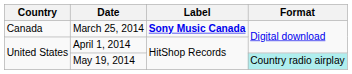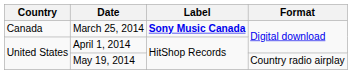(297, 61) paleturquoise background -> (297, 61) no background
